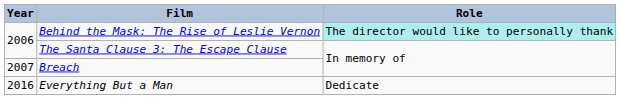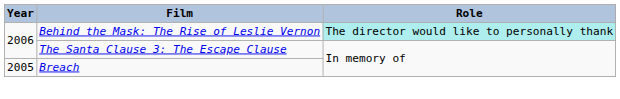(21, 68) 2007 -> (21, 68) 2005
- row: (106, 86)
